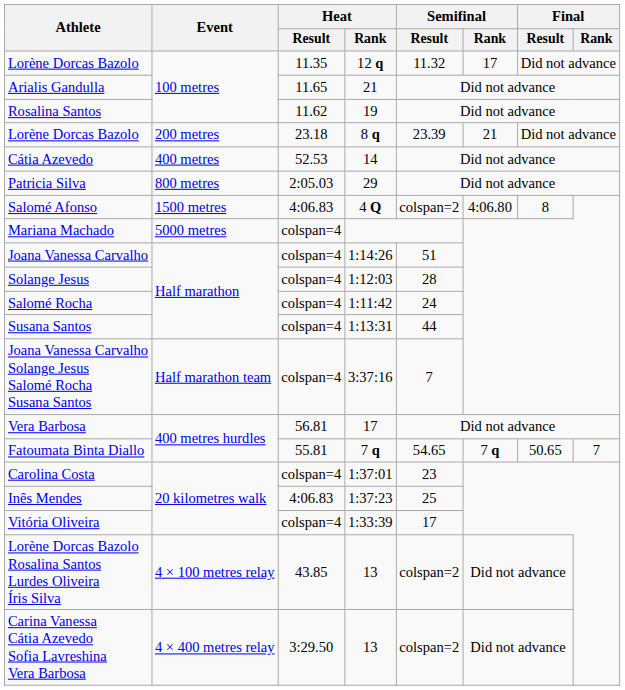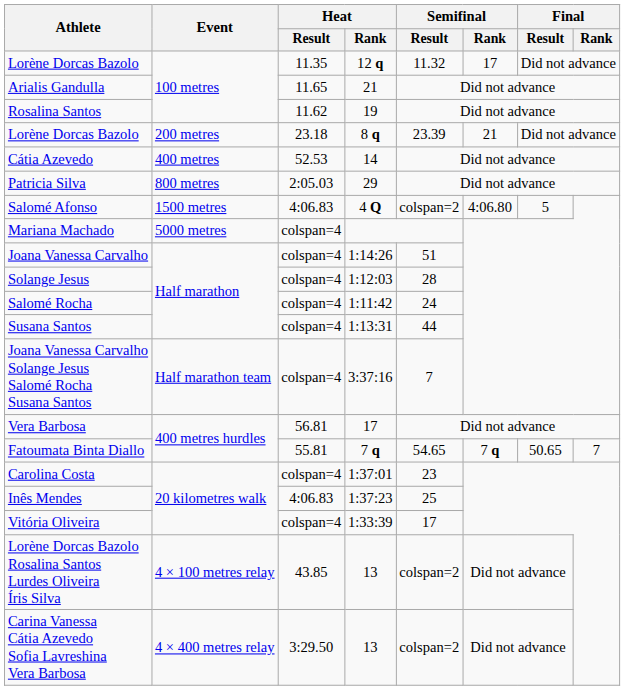(545, 207) 8 -> (545, 207) 5
